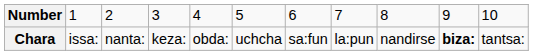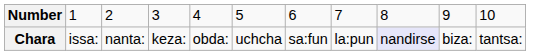(408, 38) no background -> (408, 38) lavender background
(459, 38) bold -> (457, 38) normal
